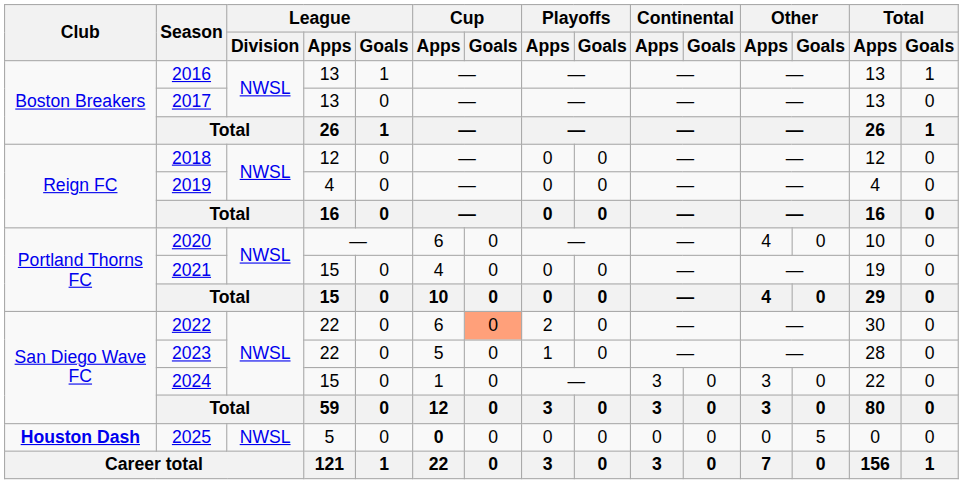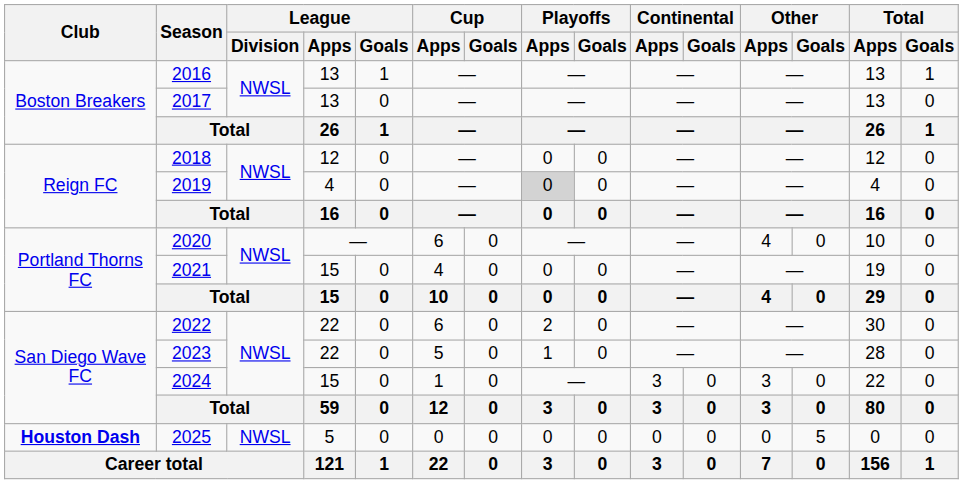(548, 185) no background -> (548, 185) lightgrey background
(493, 325) lightsalmon background -> (493, 325) no background
(439, 437) bold -> (439, 437) normal
